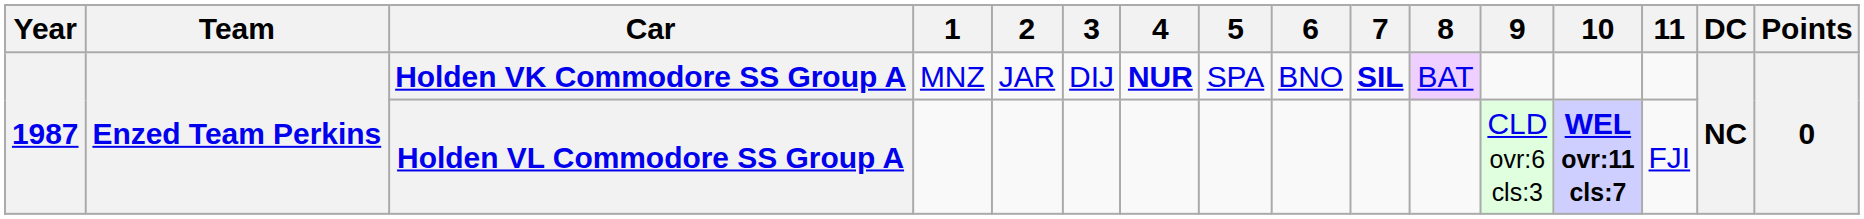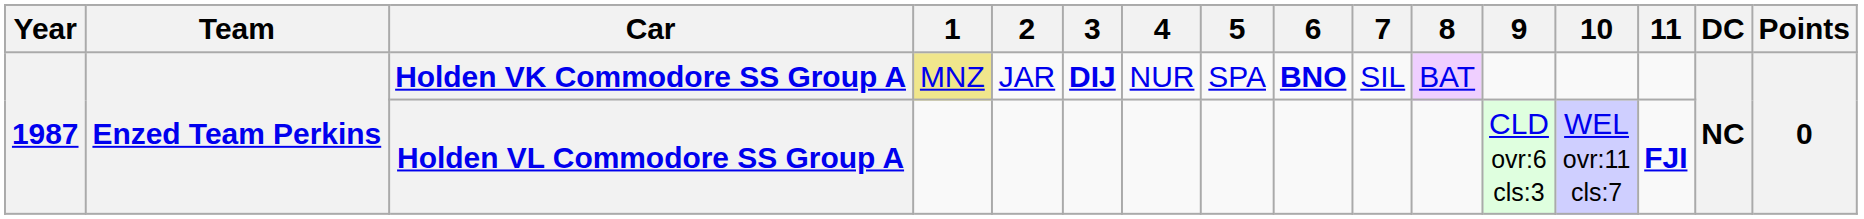(952, 76) no background -> (952, 76) khaki background
(1092, 76) normal -> (1092, 76) bold
(1160, 76) bold -> (1162, 76) normal
(1311, 76) normal -> (1313, 76) bold
(1380, 76) bold -> (1383, 76) normal
(1598, 157) bold -> (1597, 157) normal
(1669, 157) normal -> (1666, 157) bold
